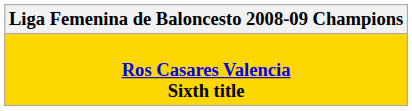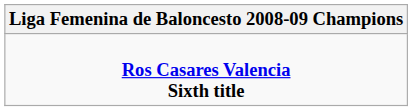(206, 79) gold background -> (206, 79) no background
